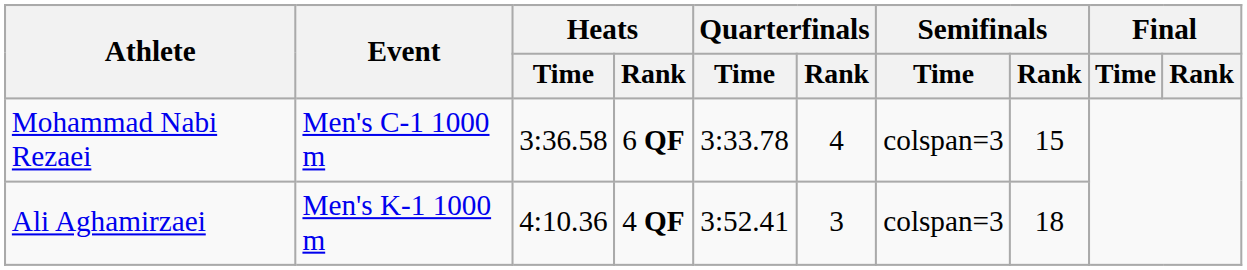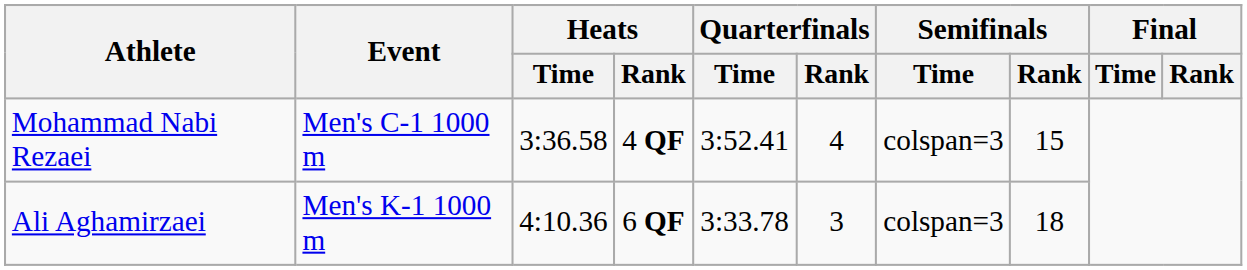(653, 140) 6 QF -> (653, 140) 4 QF
(745, 140) 3:33.78 -> (745, 140) 3:52.41
(653, 222) 4 QF -> (653, 222) 6 QF
(745, 222) 3:52.41 -> (745, 222) 3:33.78
